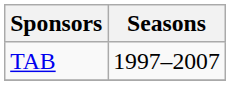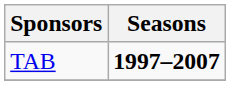(167, 60) normal -> (167, 60) bold
